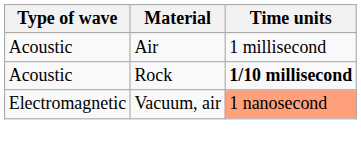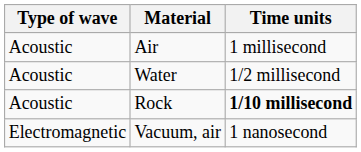+ row: (156, 75)
(278, 103) lightsalmon background -> (278, 132) no background
